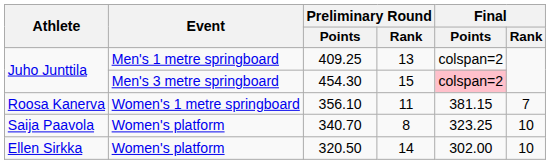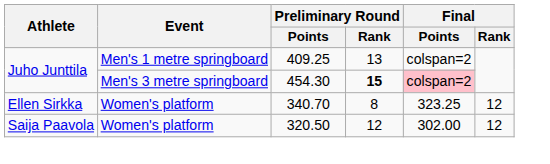(406, 82) normal -> (374, 82) bold
- row: (340, 104)
(51, 126) Saija Paavola -> (45, 104) Ellen Sirkka
(526, 126) 10 -> (494, 104) 12
(45, 149) Ellen Sirkka -> (51, 126) Saija Paavola
(406, 149) 14 -> (374, 126) 12
(526, 149) 10 -> (494, 126) 12
